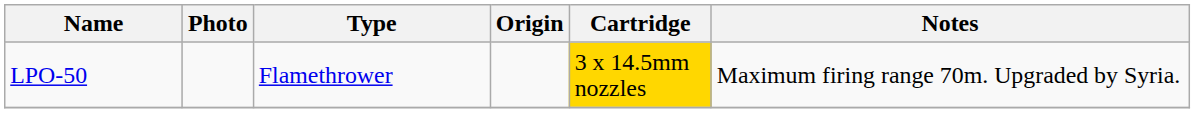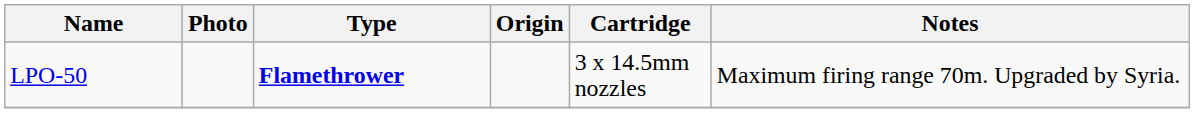(326, 74) normal -> (331, 74) bold
(632, 74) gold background -> (632, 74) no background
